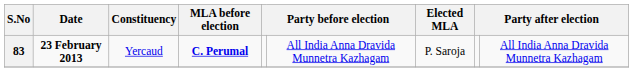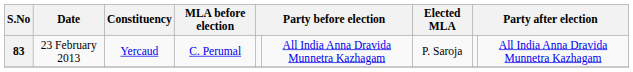(71, 51) bold -> (69, 51) normal
(220, 51) bold -> (215, 51) normal
